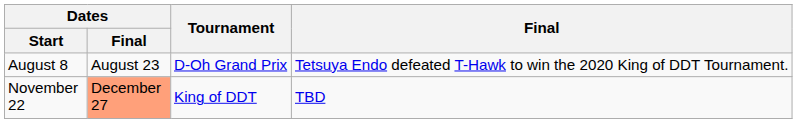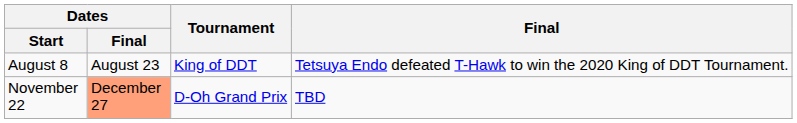(231, 64) D-Oh Grand Prix -> (215, 64) King of DDT
(215, 97) King of DDT -> (231, 97) D-Oh Grand Prix
